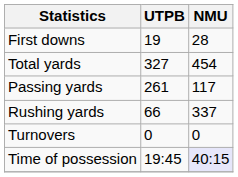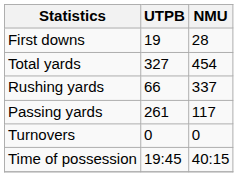rows swapped: (56, 111) <-> (55, 88)
(211, 159) lavender background -> (211, 159) no background
